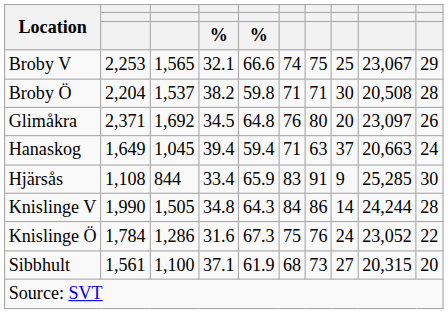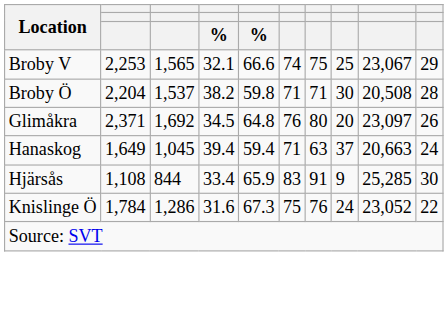- row: (53, 207)
- row: (39, 264)
